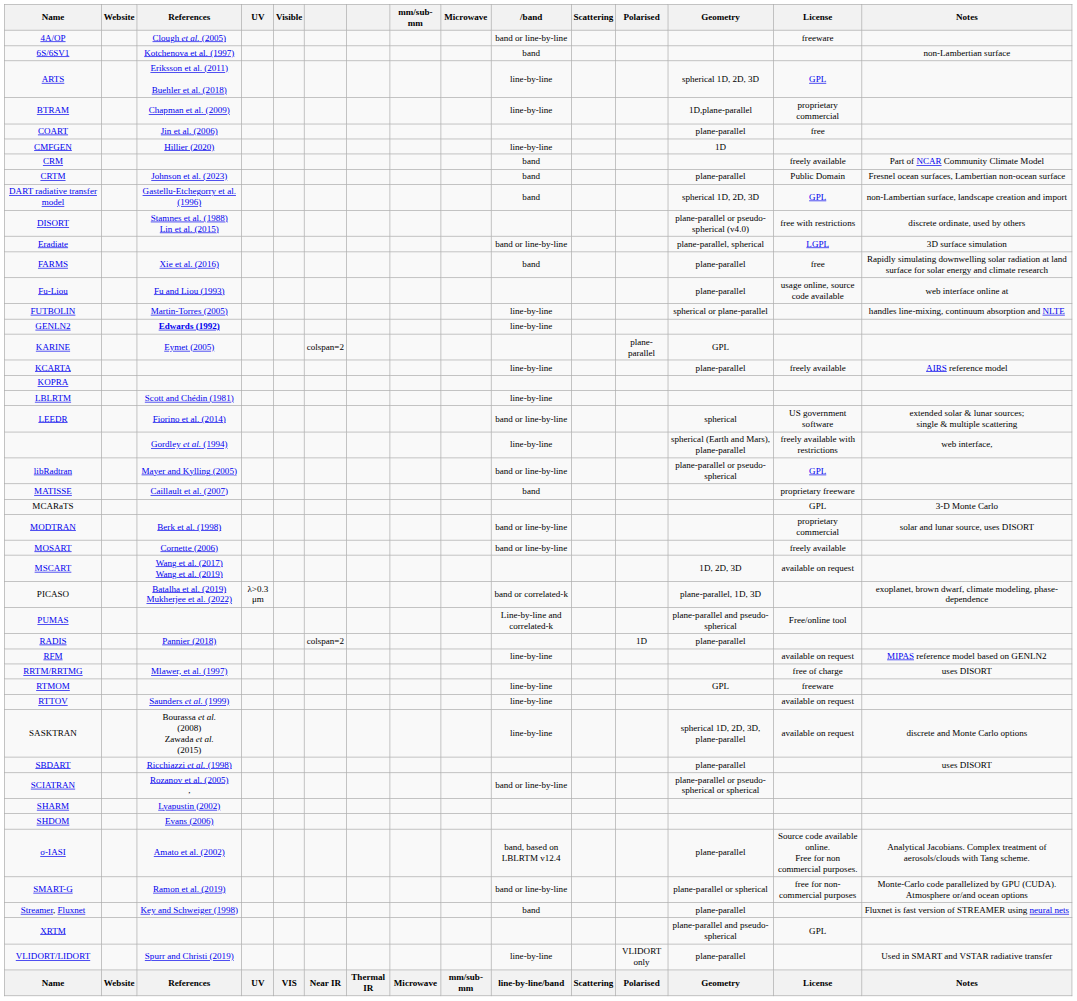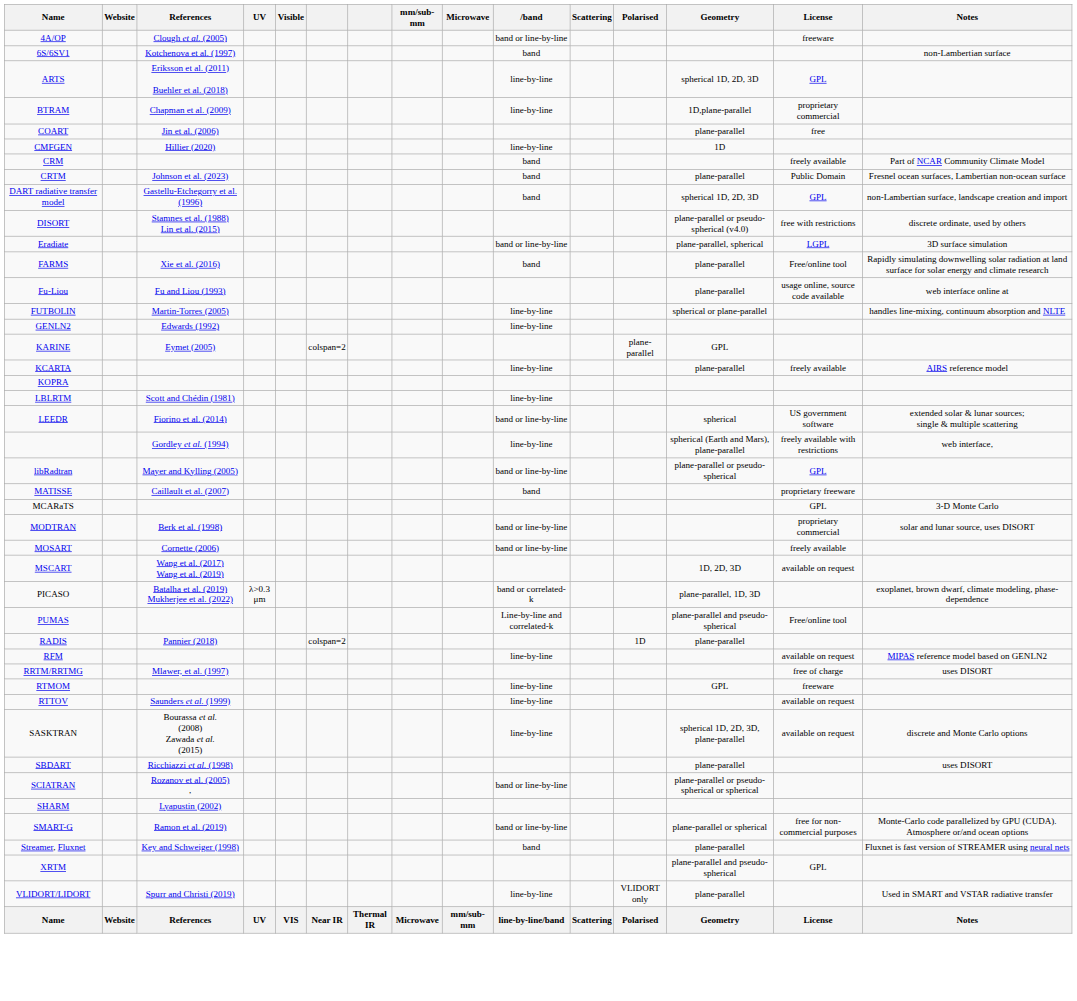(818, 265) free -> (818, 265) Free/online tool
(189, 327) bold -> (190, 327) normal
- row: (53, 821)
- row: (53, 853)
